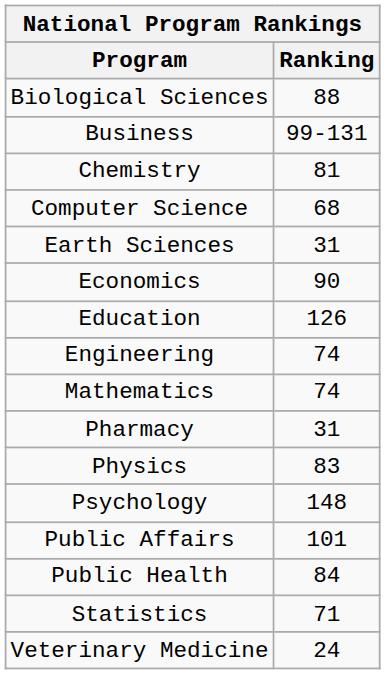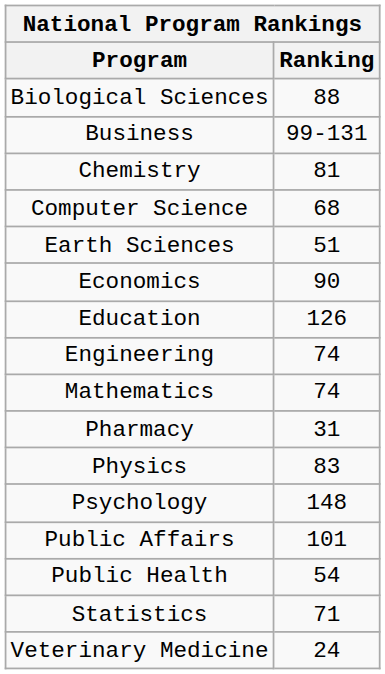(327, 245) 31 -> (327, 245) 51
(327, 577) 84 -> (327, 577) 54
